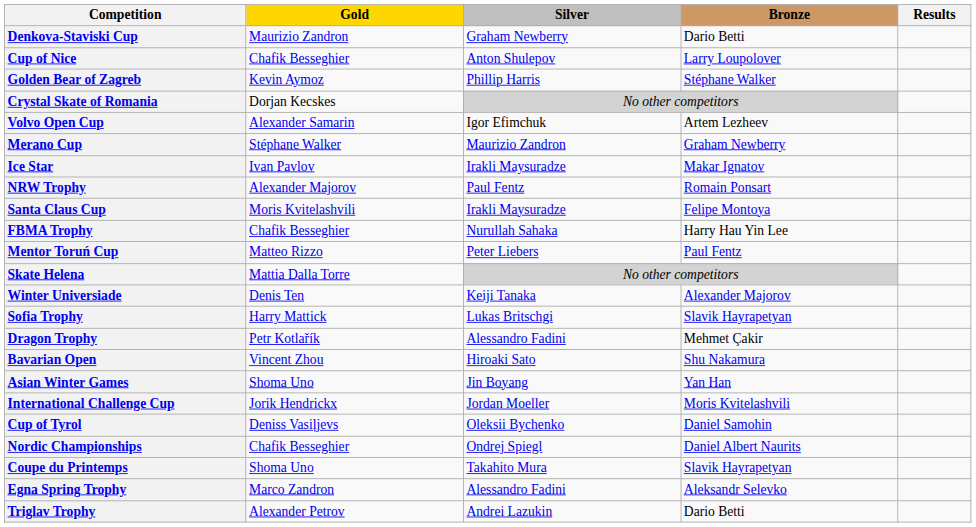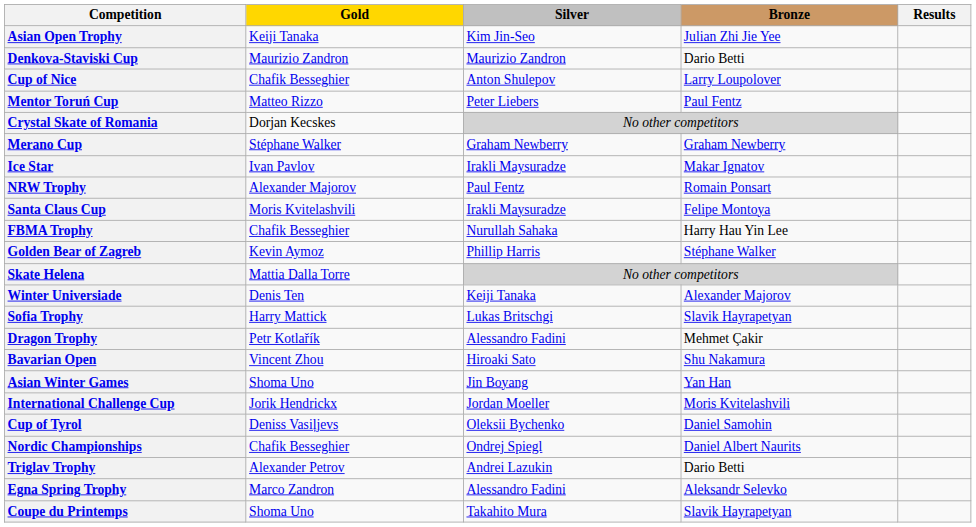+ row: (65, 36)
(517, 36) Graham Newberry -> (516, 58) Maurizio Zandron
rows swapped: (74, 79) <-> (63, 252)
- row: (56, 123)
(516, 144) Maurizio Zandron -> (517, 144) Graham Newberry
rows swapped: (68, 468) <-> (51, 511)
